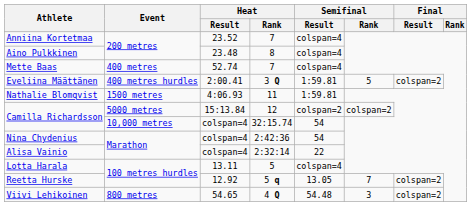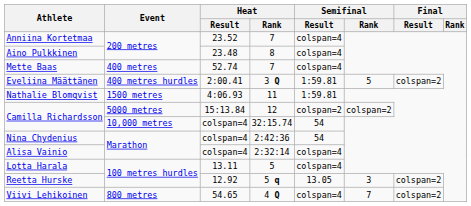(319, 152) 22 -> (319, 152) colspan=4
(369, 180) 7 -> (369, 180) 3
(319, 194) 54.48 -> (319, 194) colspan=4
(369, 194) 3 -> (369, 194) 7
